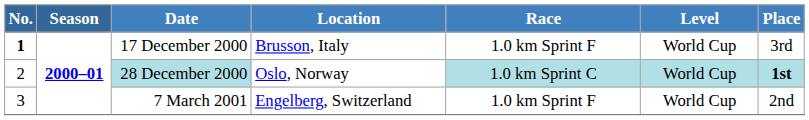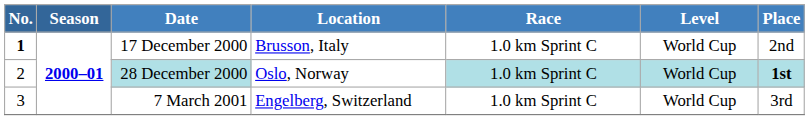(543, 46) 1.0 km Sprint F -> (543, 46) 1.0 km Sprint C
(781, 46) 3rd -> (781, 46) 2nd
(543, 101) 1.0 km Sprint F -> (543, 101) 1.0 km Sprint C
(781, 101) 2nd -> (781, 101) 3rd
